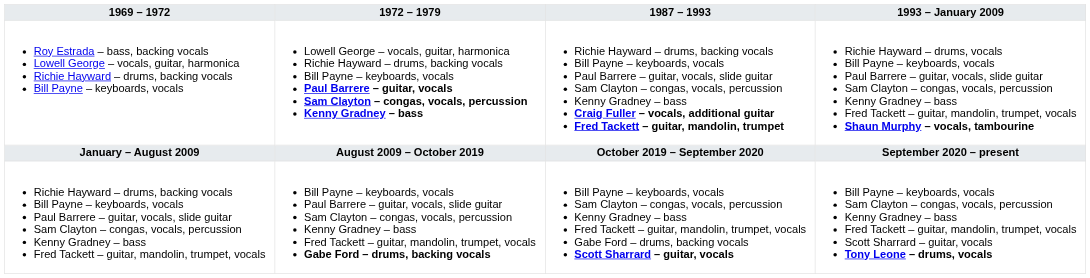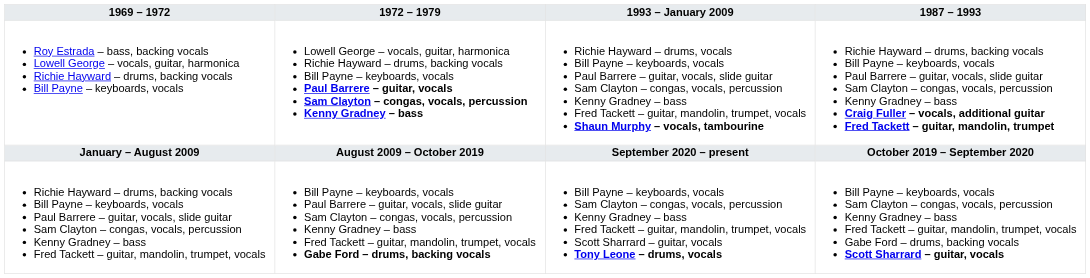columns swapped: (680, 12) <-> (951, 12)
